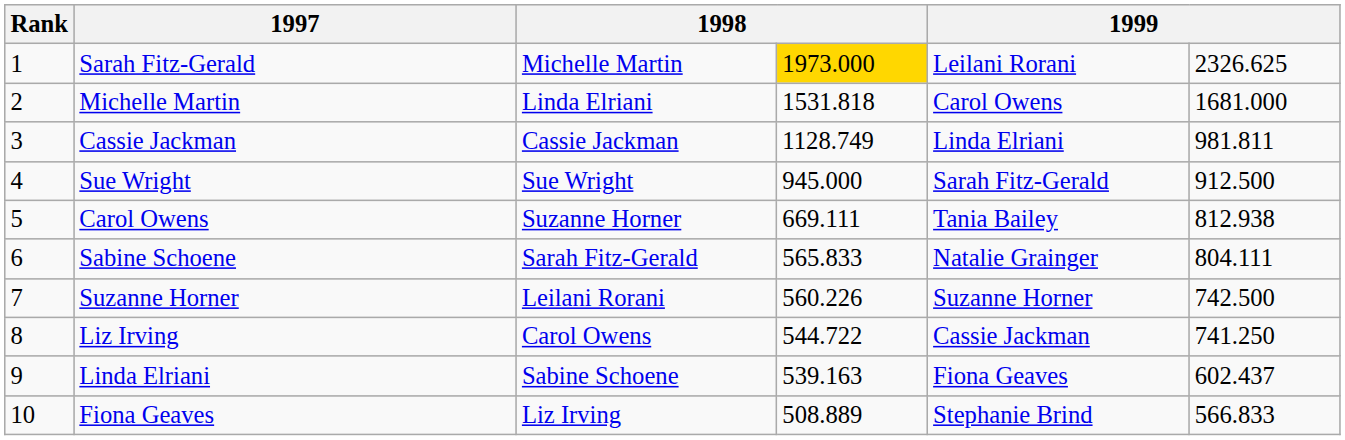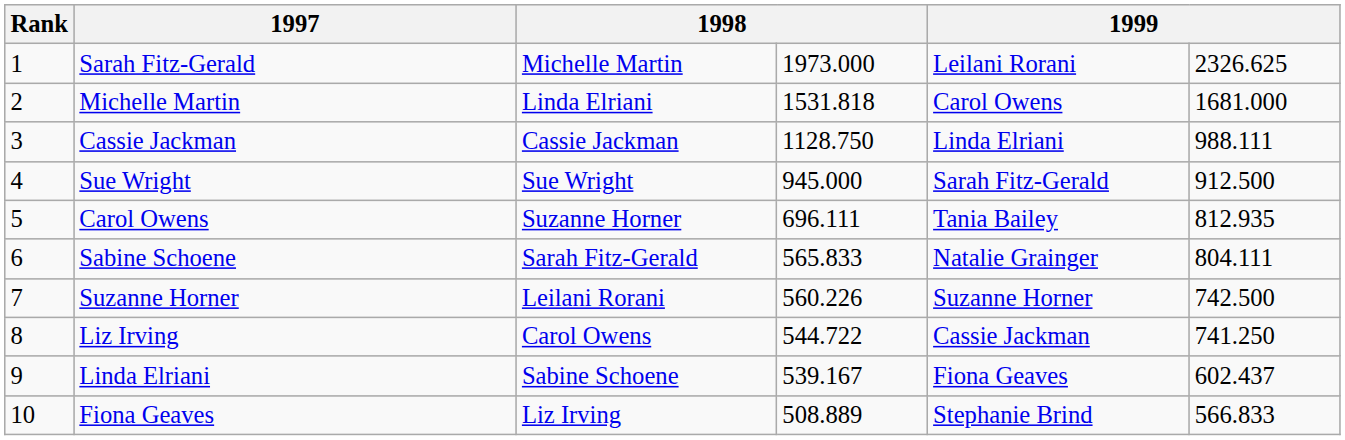(829, 63) gold background -> (829, 63) no background
(828, 141) 1128.749 -> (828, 141) 1128.750
(1234, 141) 981.811 -> (1234, 141) 988.111
(821, 219) 669.111 -> (821, 219) 696.111
(1235, 219) 812.938 -> (1235, 219) 812.935
(822, 375) 539.163 -> (822, 375) 539.167
